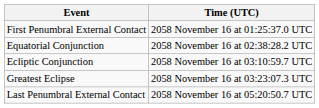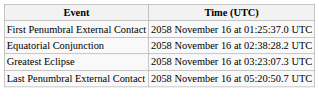- row: (50, 62)
